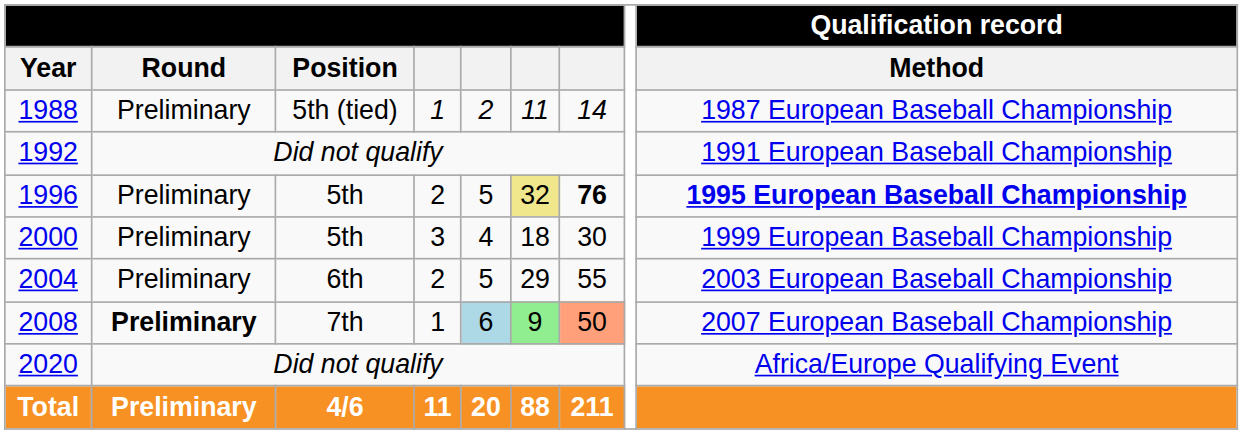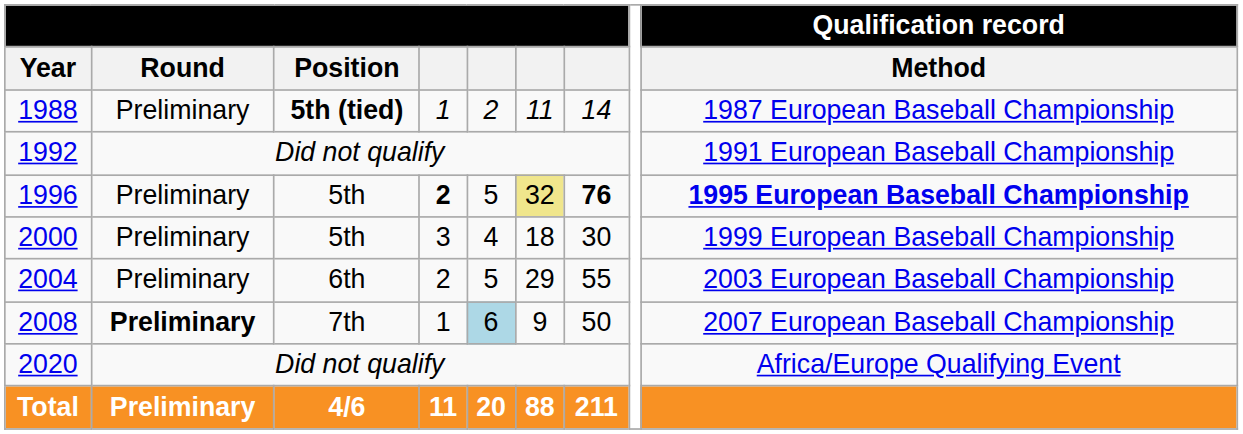(345, 110) normal -> (347, 110) bold
(438, 195) normal -> (443, 195) bold
(535, 322) lightgreen background -> (540, 322) no background
(592, 322) lightsalmon background -> (596, 322) no background
